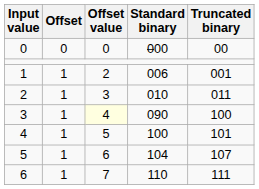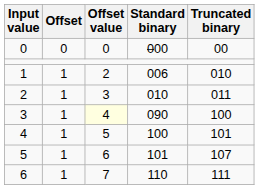(221, 74) 001 -> (221, 74) 010
(158, 154) 104 -> (158, 154) 101
